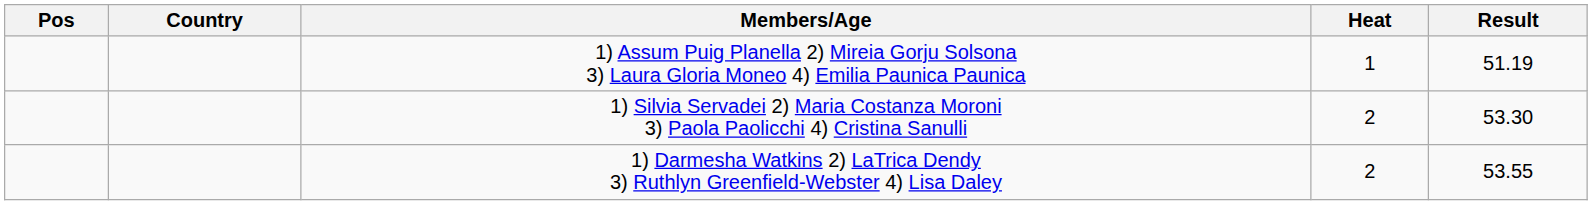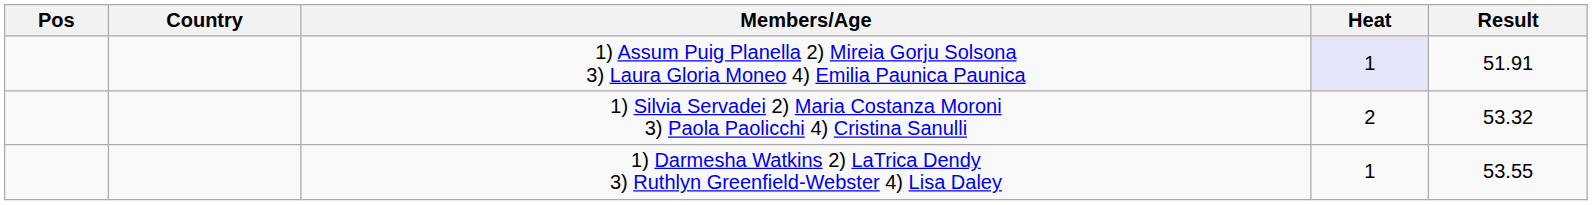(1370, 63) no background -> (1370, 63) lavender background
(1508, 63) 51.19 -> (1508, 63) 51.91
(1508, 117) 53.30 -> (1508, 117) 53.32
(1370, 171) 2 -> (1370, 171) 1
